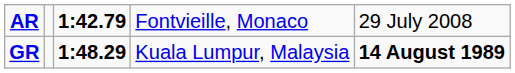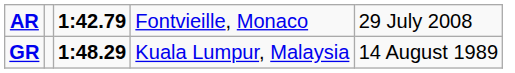(432, 52) bold -> (428, 52) normal
